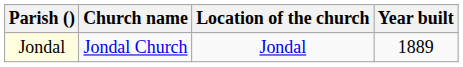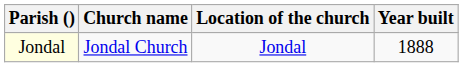(416, 47) 1889 -> (416, 47) 1888
